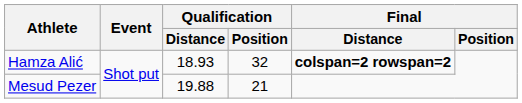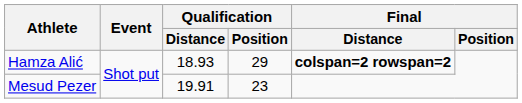(260, 63) 32 -> (260, 63) 29
(195, 86) 19.88 -> (195, 86) 19.91
(260, 86) 21 -> (260, 86) 23
